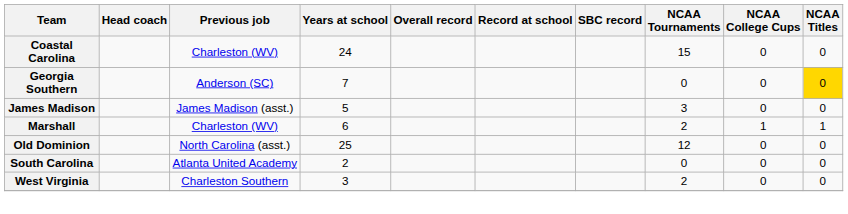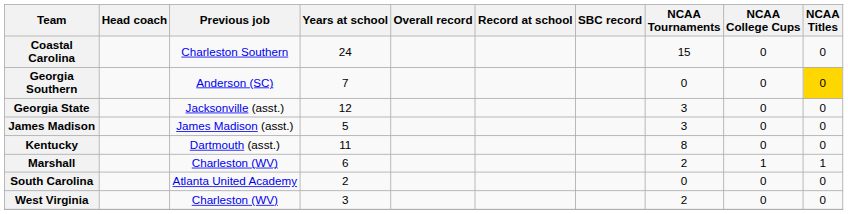(235, 52) Charleston (WV) -> (235, 52) Charleston Southern
+ row: (52, 108)
+ row: (52, 145)
- row: (52, 145)
(235, 182) Charleston Southern -> (235, 200) Charleston (WV)
